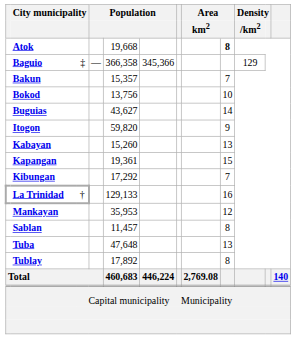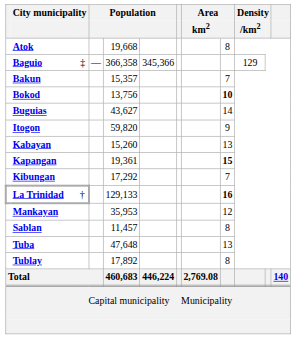(227, 46) bold -> (227, 46) normal
(227, 95) normal -> (227, 95) bold
(227, 160) normal -> (227, 160) bold
(227, 194) normal -> (227, 194) bold
